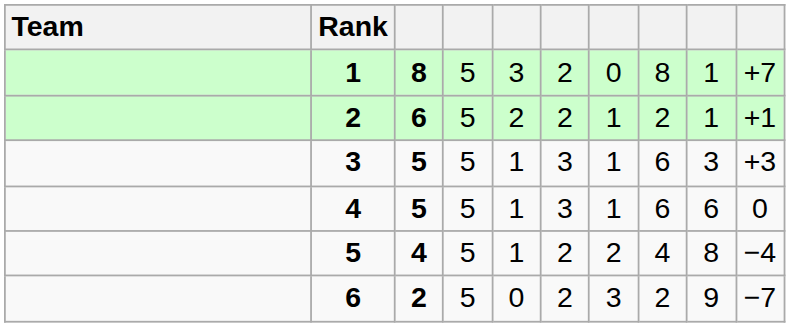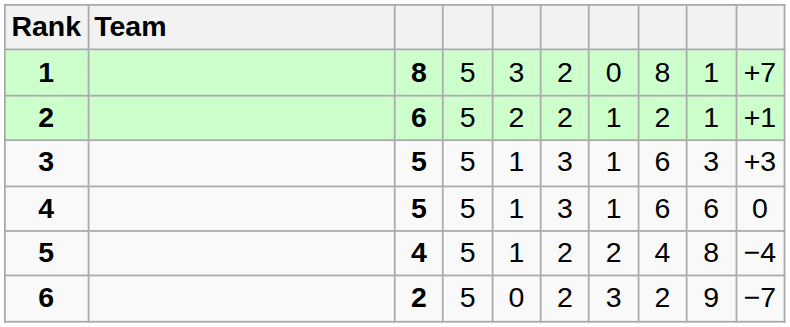columns swapped: (353, 27) <-> (48, 27)
